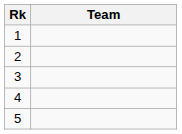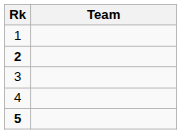(18, 56) normal -> (18, 56) bold
(18, 118) normal -> (18, 118) bold
